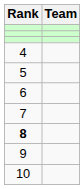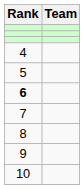(23, 93) normal -> (23, 93) bold
(23, 133) bold -> (23, 133) normal
